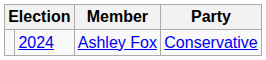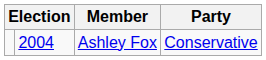(36, 42) 2024 -> (36, 42) 2004
